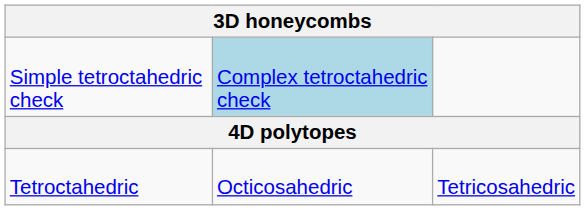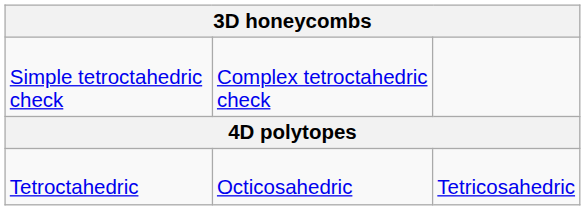(322, 88) lightblue background -> (322, 88) no background
